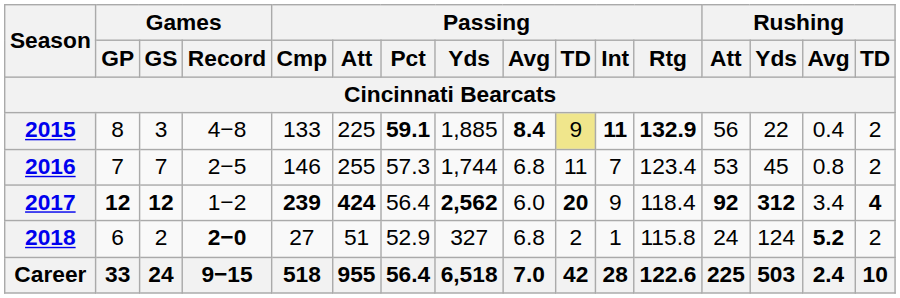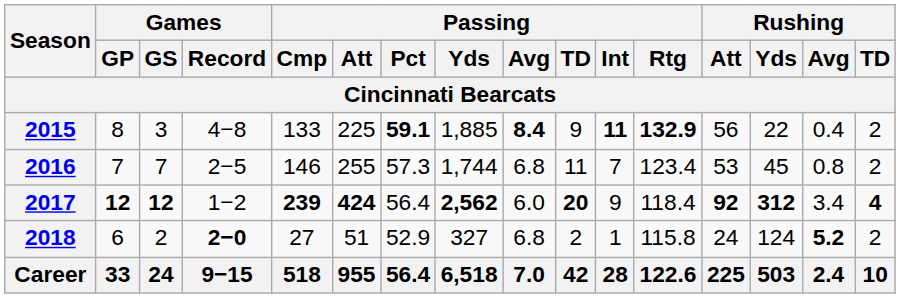(576, 130) khaki background -> (576, 130) no background
